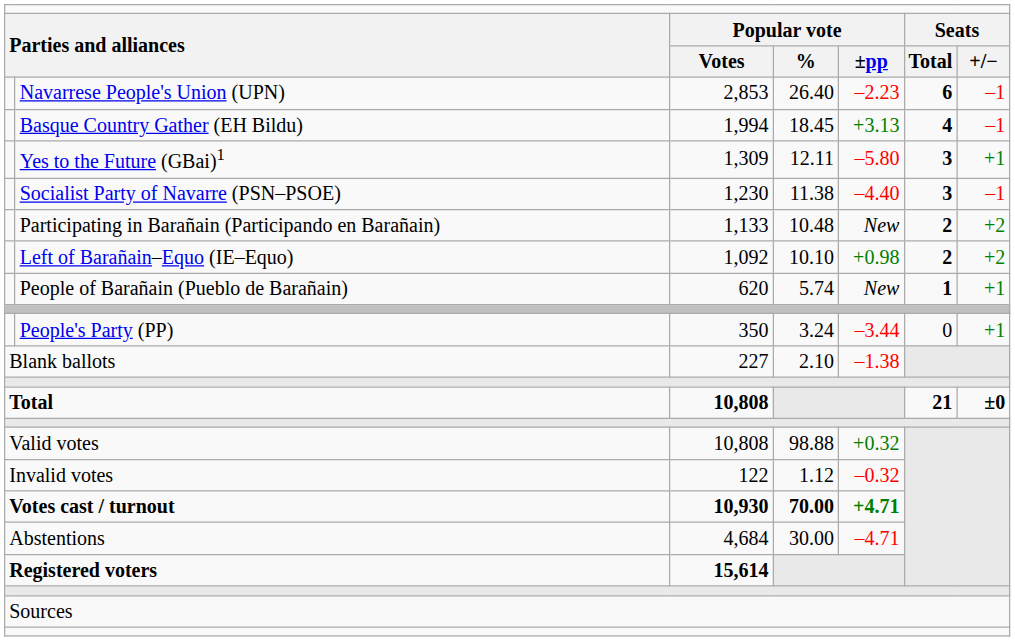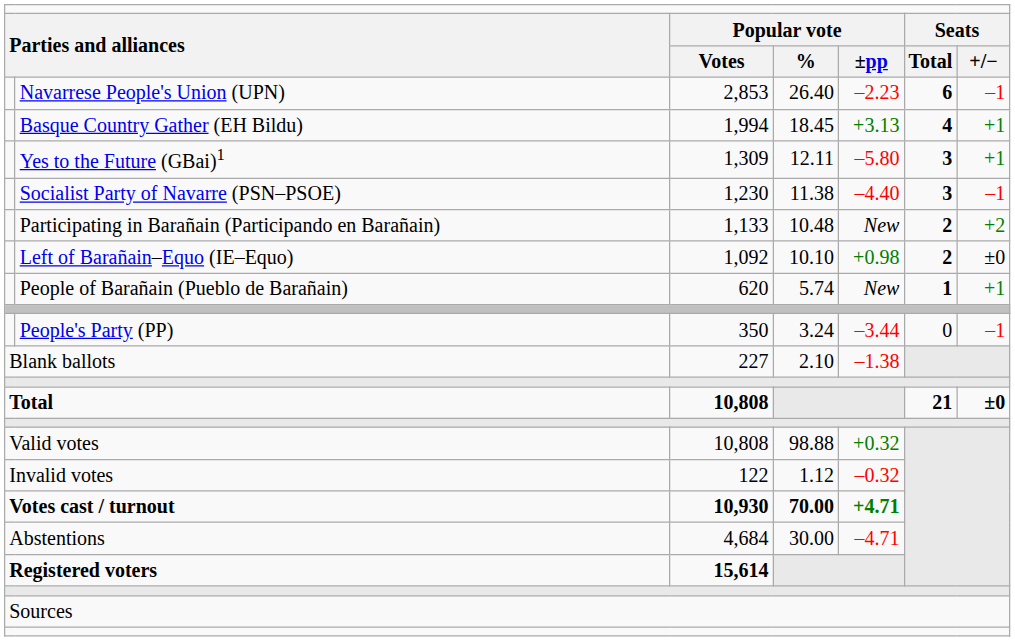(995, 124) –1 -> (995, 124) +1
(995, 257) +2 -> (995, 257) ±0
(995, 329) +1 -> (995, 329) –1
